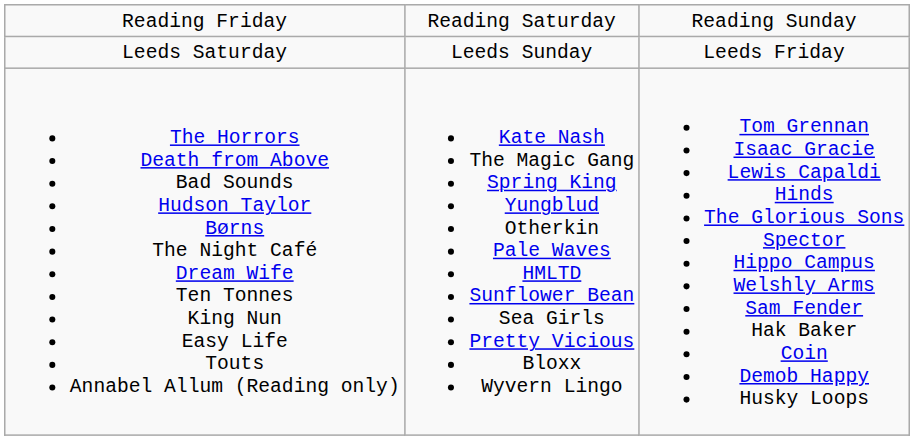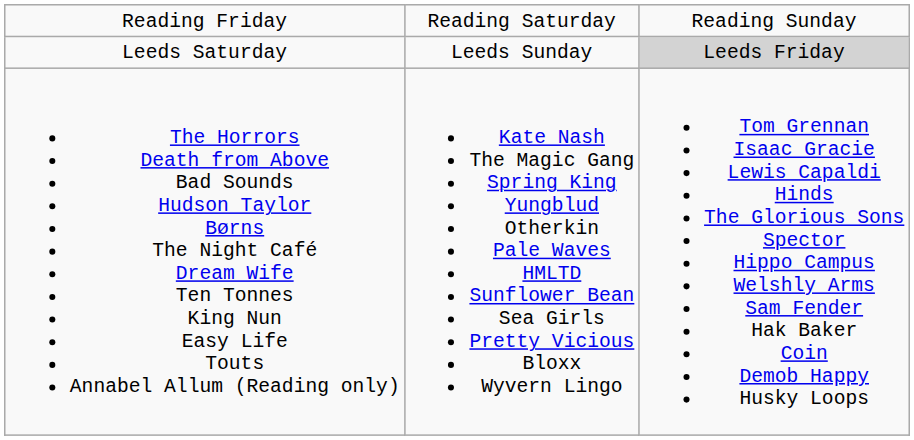(774, 53) no background -> (774, 53) lightgrey background
